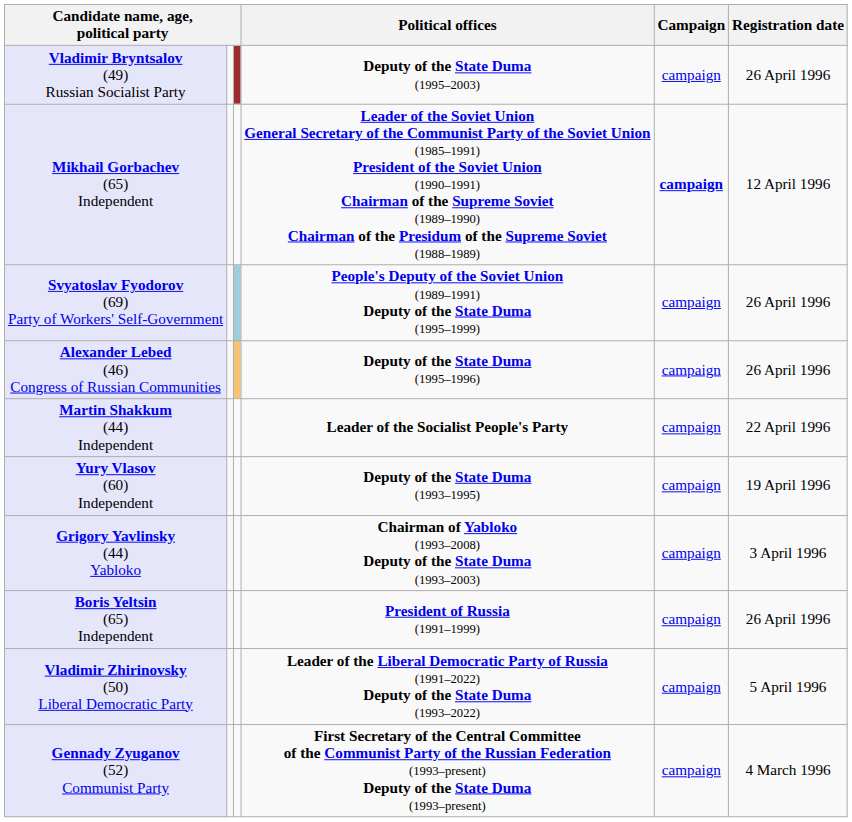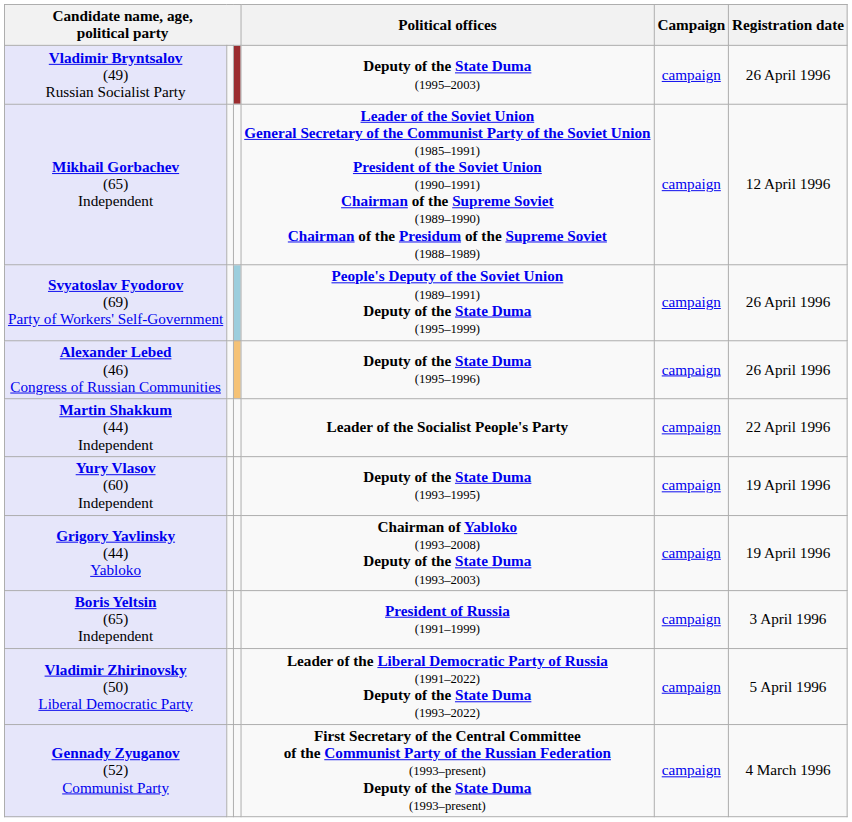(691, 184) bold -> (691, 184) normal
(788, 552) 3 April 1996 -> (788, 552) 19 April 1996
(788, 619) 26 April 1996 -> (788, 619) 3 April 1996
